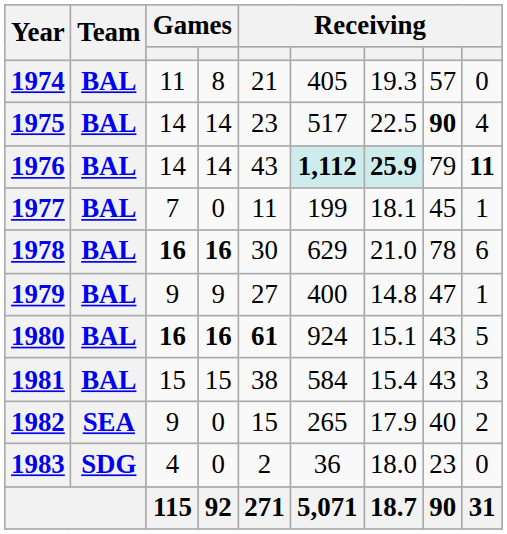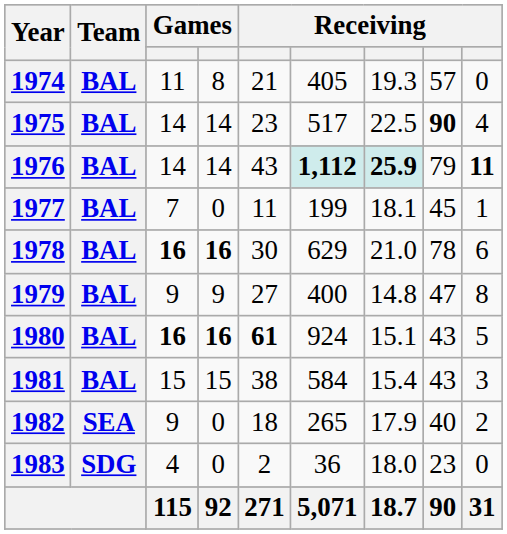(482, 293) 1 -> (482, 293) 8
(265, 421) 15 -> (265, 421) 18
